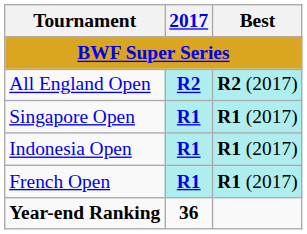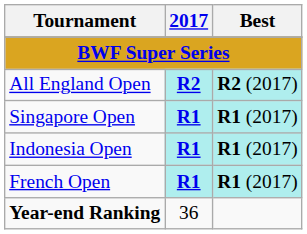(189, 213) bold -> (189, 213) normal
